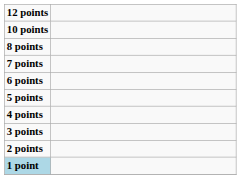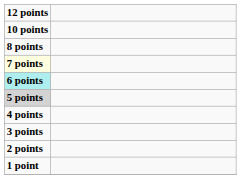(25, 64) no background -> (25, 64) lightyellow background
(25, 81) no background -> (25, 81) paleturquoise background
(25, 98) no background -> (25, 98) lightgrey background
(23, 166) lightblue background -> (23, 166) no background
